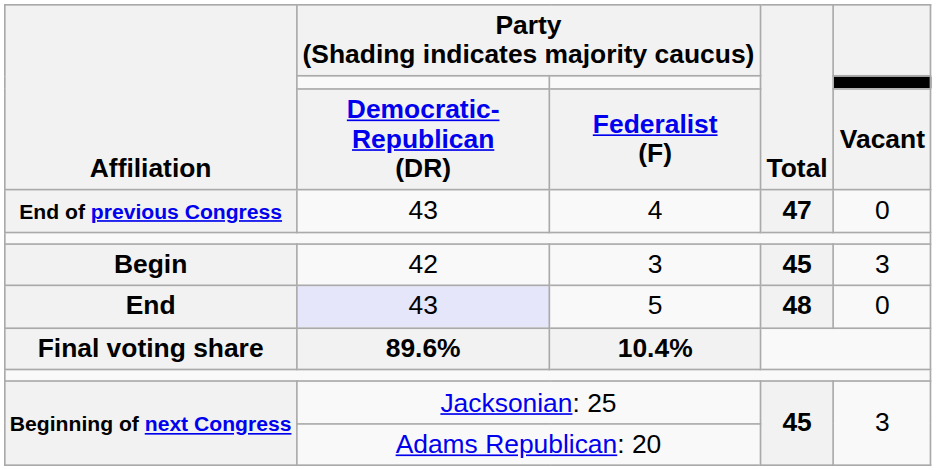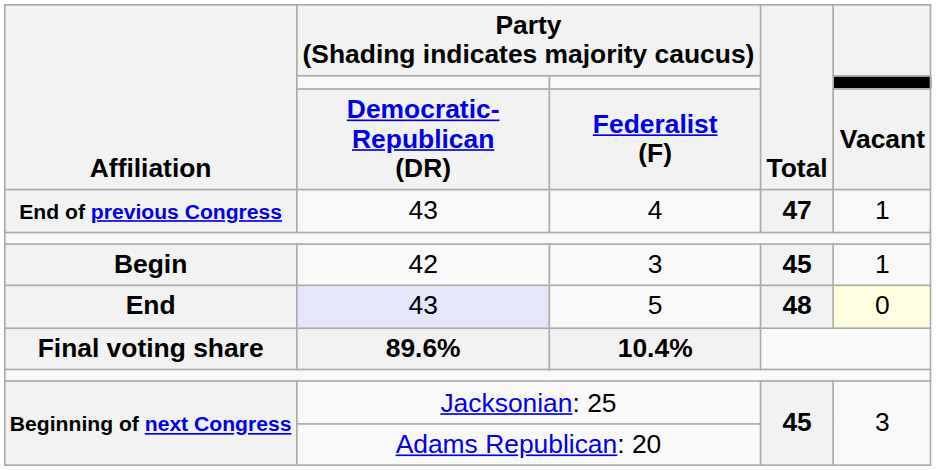(882, 210) 0 -> (882, 210) 1
(882, 264) 3 -> (882, 264) 1
(882, 306) no background -> (882, 306) lightyellow background
